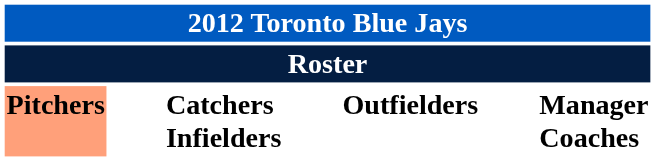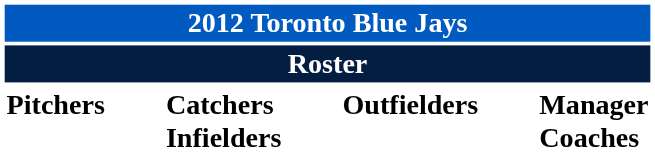(56, 104) lightsalmon background -> (56, 104) no background
